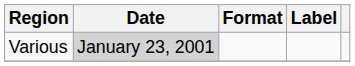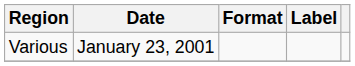(146, 46) lightgrey background -> (146, 46) no background
